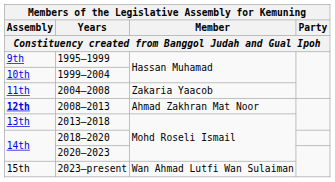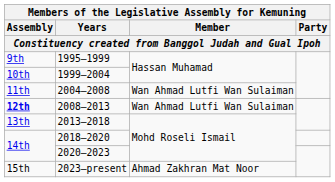(172, 91) Zakaria Yaacob -> (213, 91) Wan Ahmad Lutfi Wan Sulaiman
(195, 106) Ahmad Zakhran Mat Noor -> (213, 106) Wan Ahmad Lutfi Wan Sulaiman
(213, 169) Wan Ahmad Lutfi Wan Sulaiman -> (195, 169) Ahmad Zakhran Mat Noor
